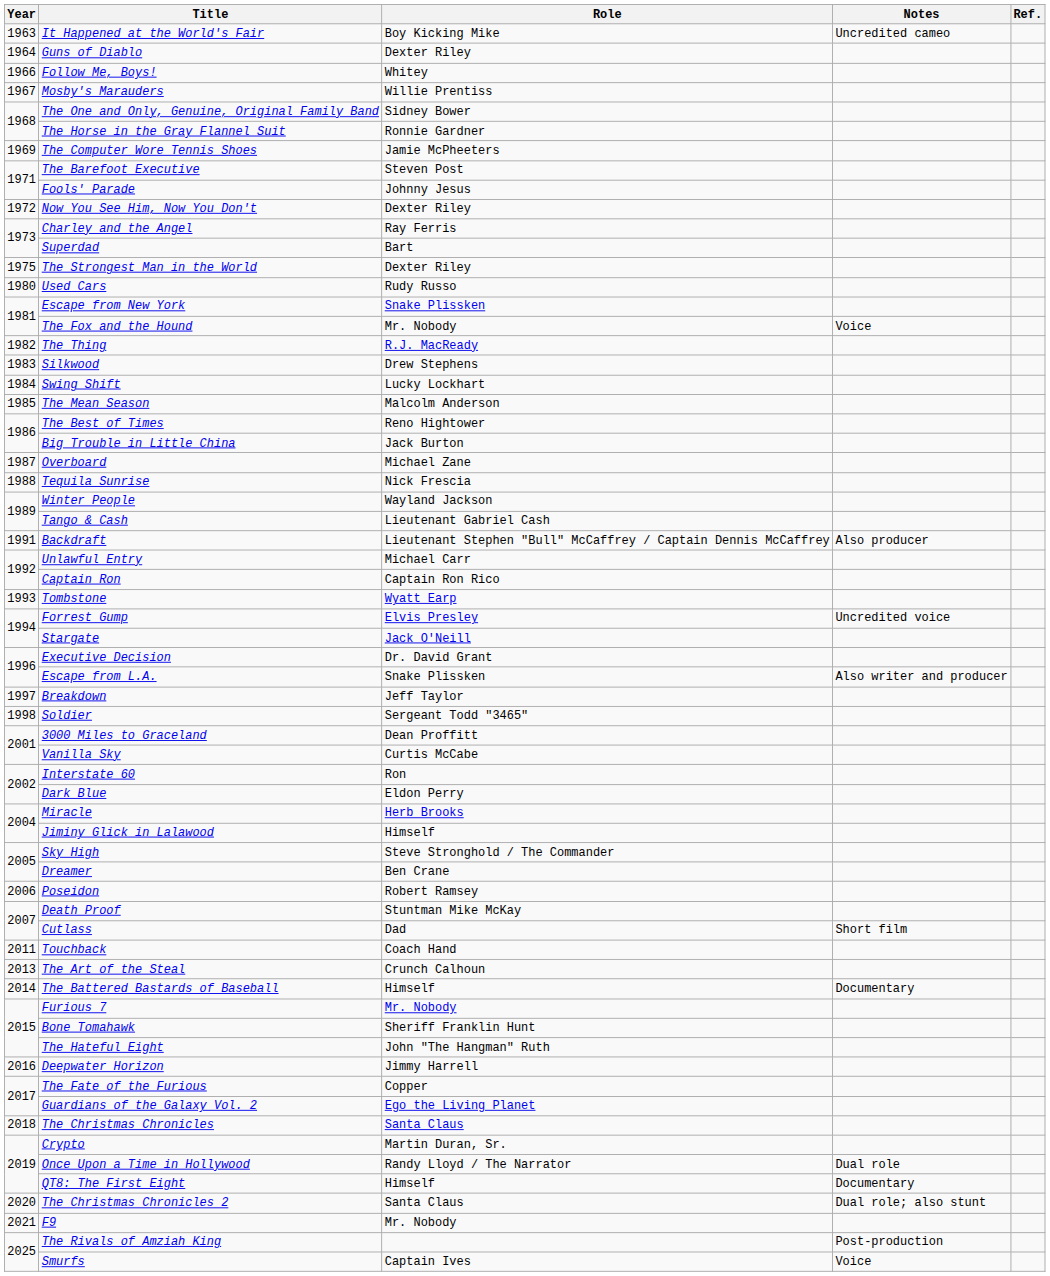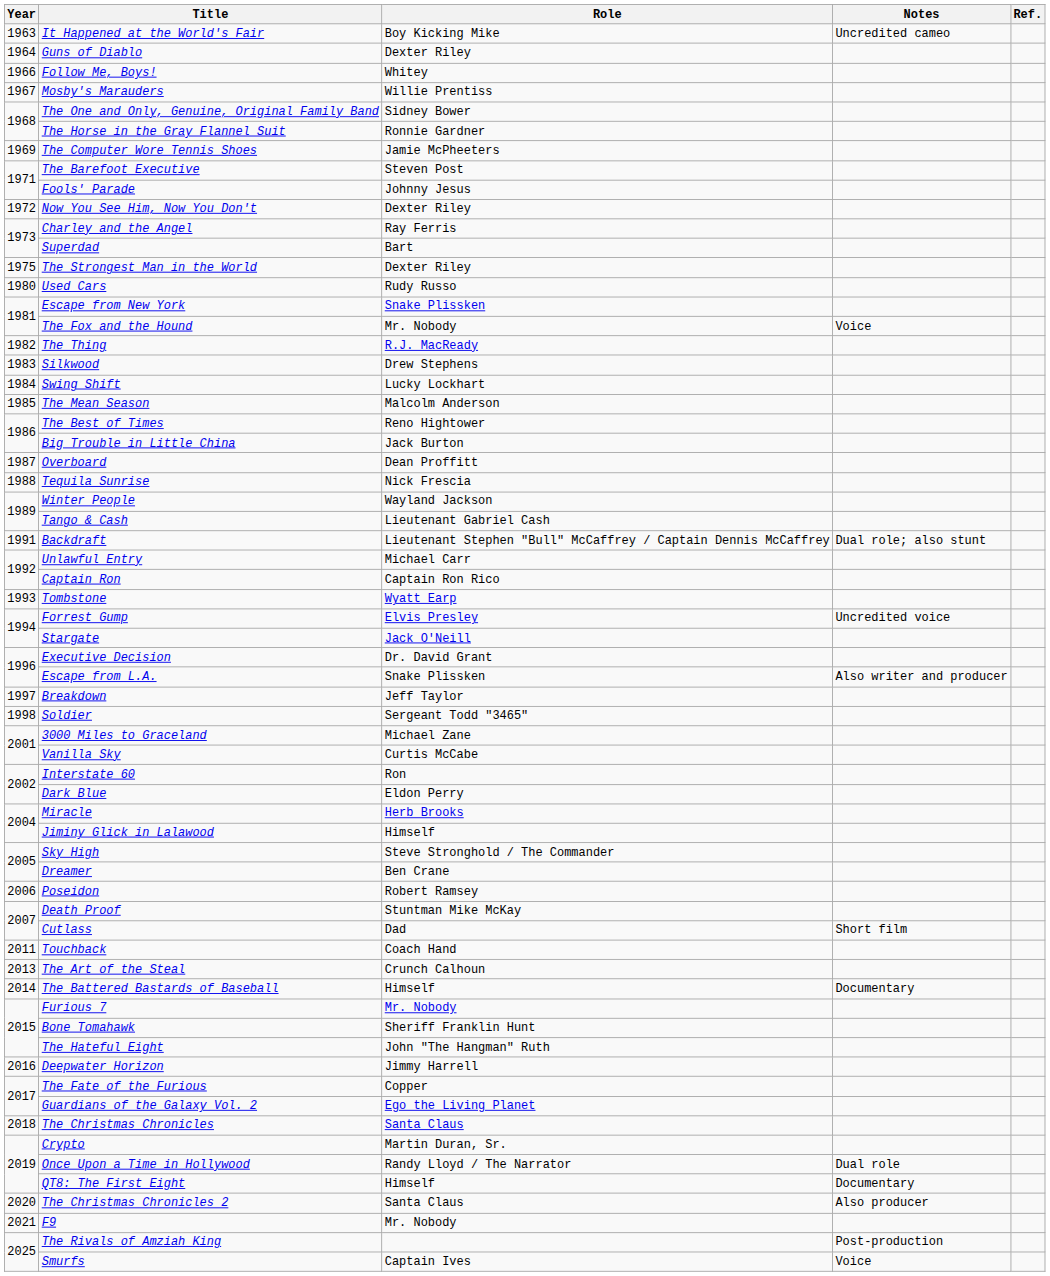(428, 463) Michael Zane -> (431, 463) Dean Proffitt
(882, 541) Also producer -> (911, 541) Dual role; also stunt
(431, 735) Dean Proffitt -> (428, 735) Michael Zane
(911, 1203) Dual role; also stunt -> (882, 1203) Also producer
